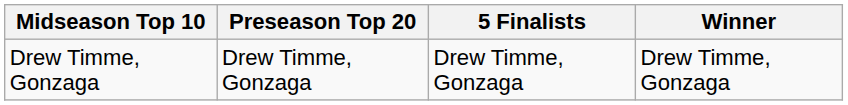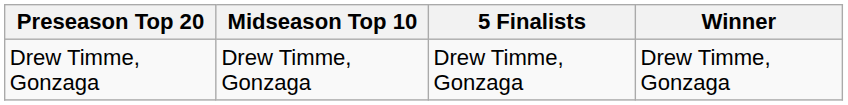columns swapped: (323, 22) <-> (111, 22)
